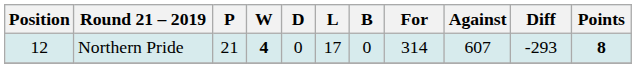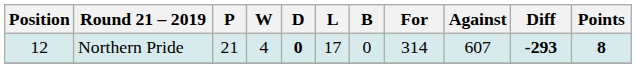(264, 47) bold -> (264, 47) normal
(298, 47) normal -> (298, 47) bold
(541, 47) normal -> (541, 47) bold
